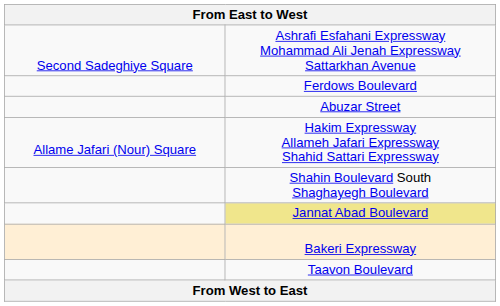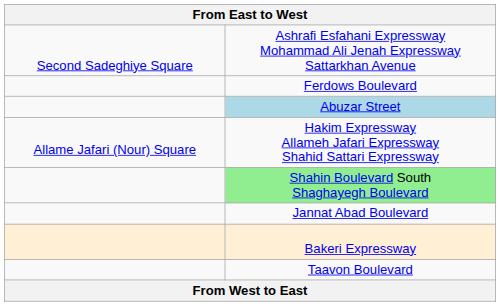(360, 106) no background -> (360, 106) lightblue background
(360, 185) no background -> (360, 185) lightgreen background
(360, 213) khaki background -> (360, 213) no background
